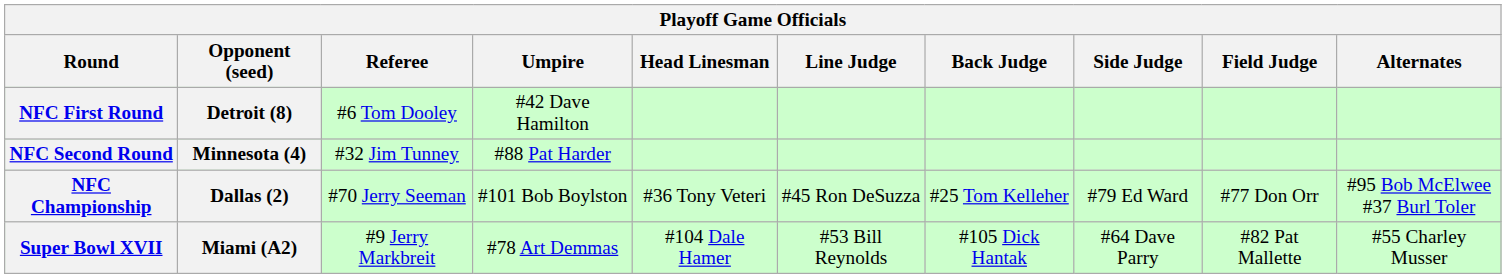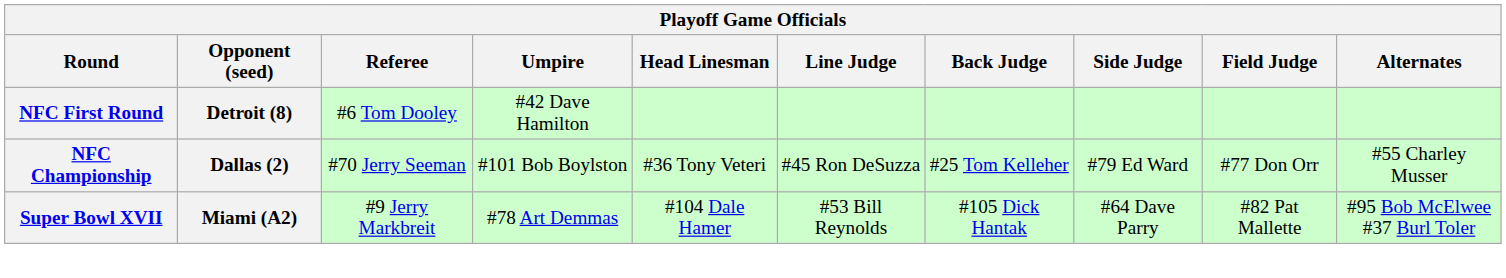- row: (91, 154)
(1419, 195) #95 Bob McElwee #37 Burl Toler -> (1419, 165) #55 Charley Musser
(1419, 247) #55 Charley Musser -> (1419, 217) #95 Bob McElwee #37 Burl Toler
